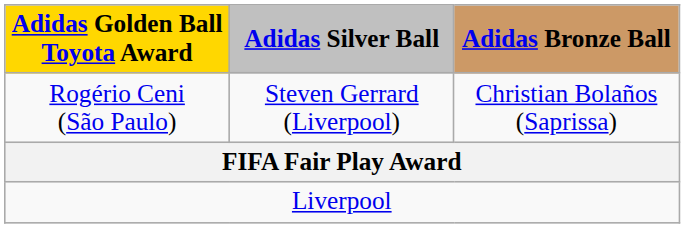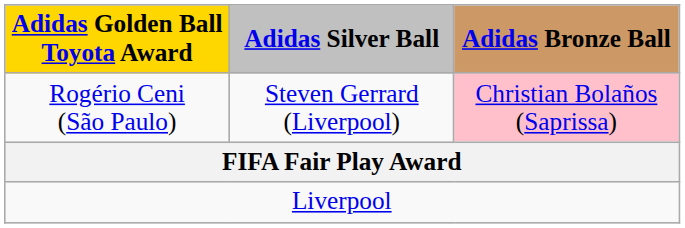(566, 107) no background -> (566, 107) pink background
